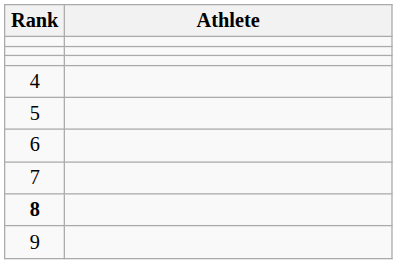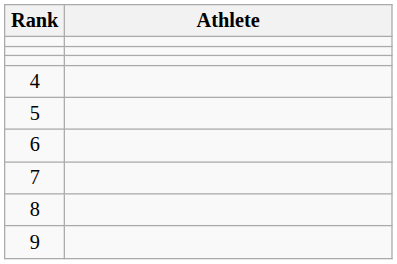(35, 209) bold -> (35, 209) normal
